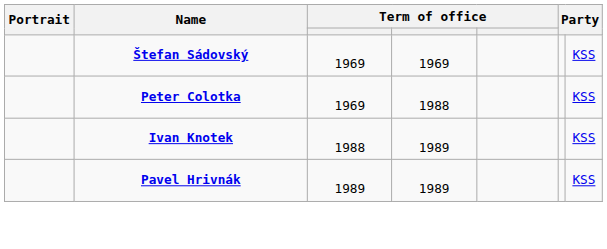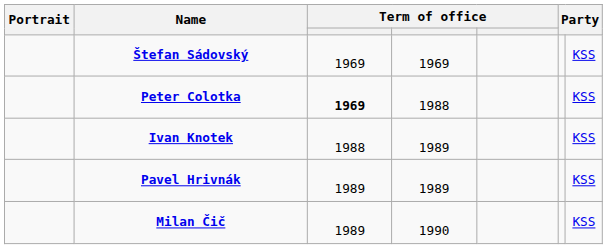(350, 105) normal -> (350, 105) bold
+ row: (191, 222)
